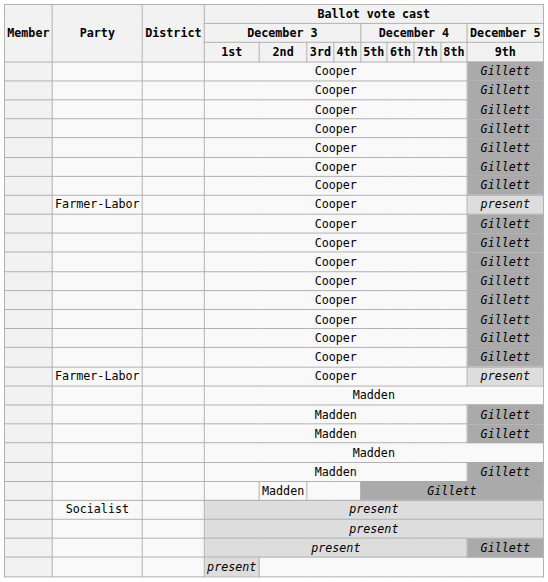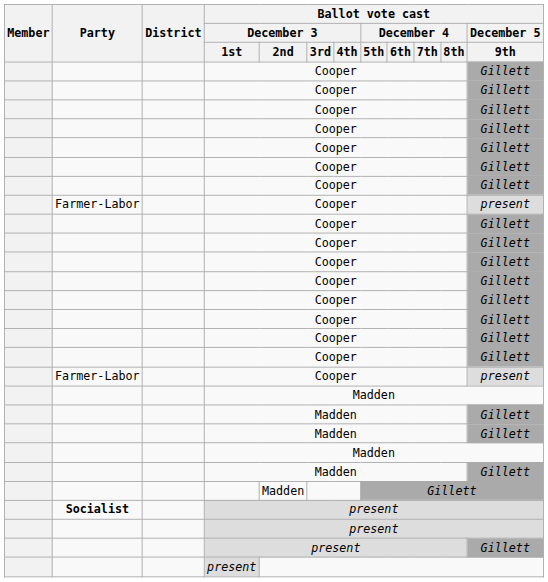(97, 510) normal -> (97, 510) bold
